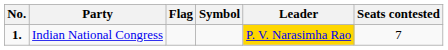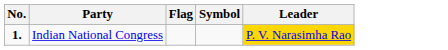- column: (399, 14)
